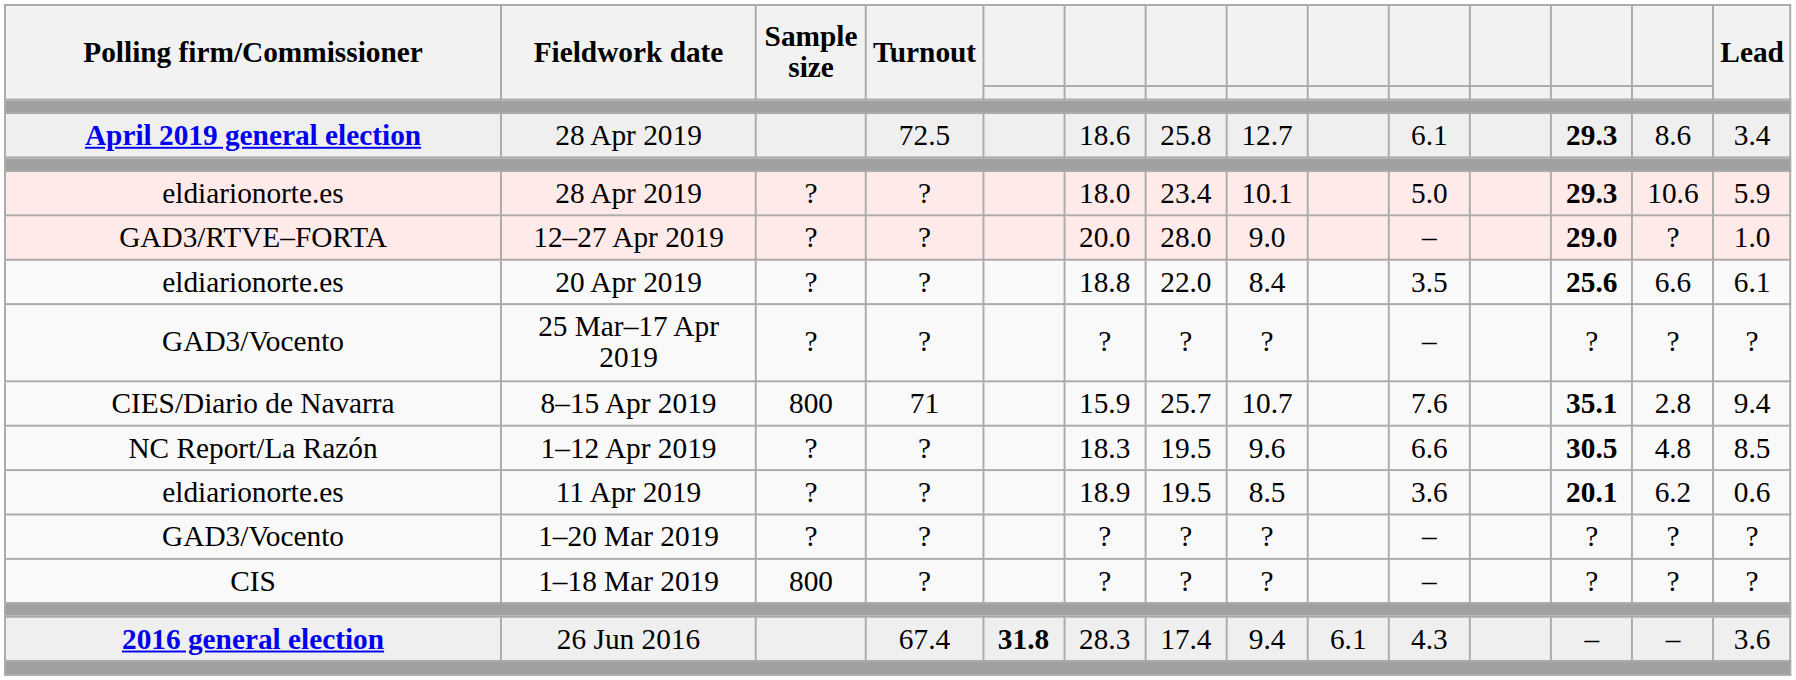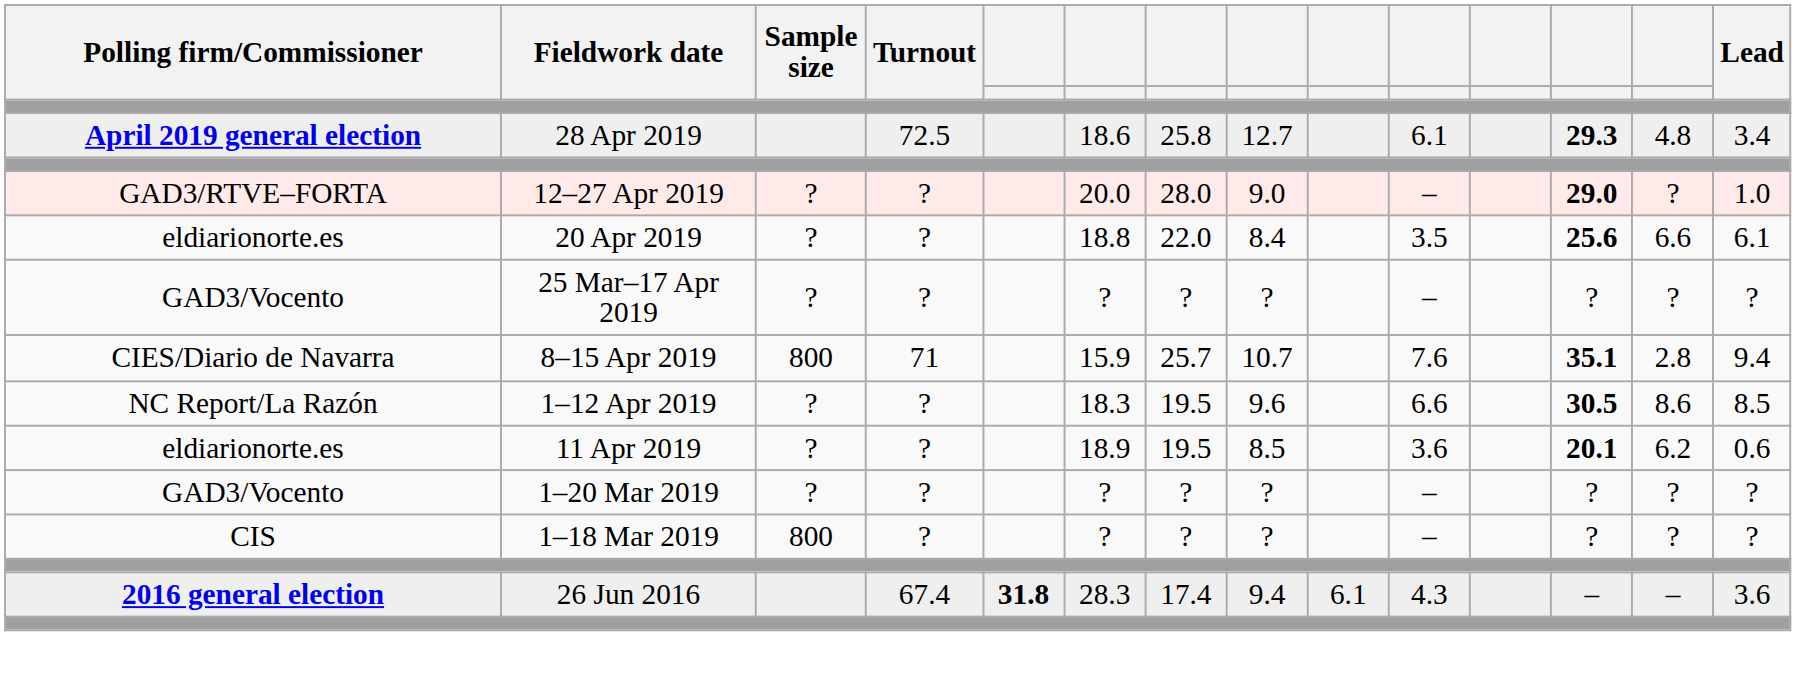(1673, 135) 8.6 -> (1673, 135) 4.8
- row: (253, 193)
(1673, 446) 4.8 -> (1673, 402) 8.6
